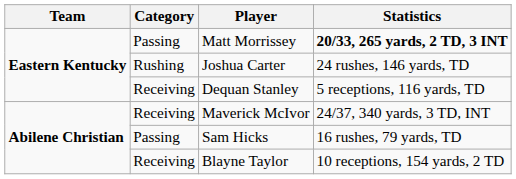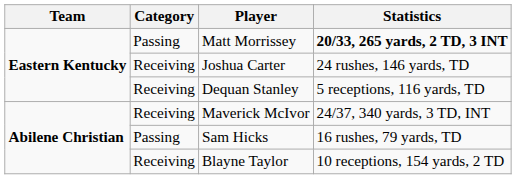(159, 64) Rushing -> (164, 64) Receiving
